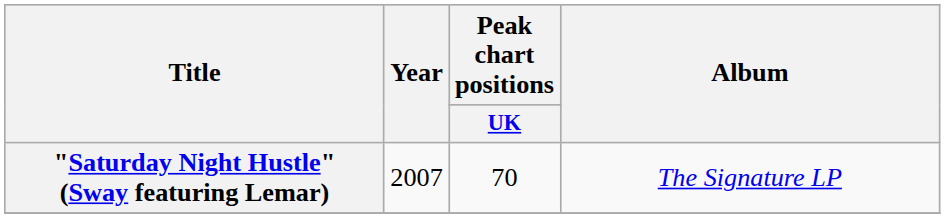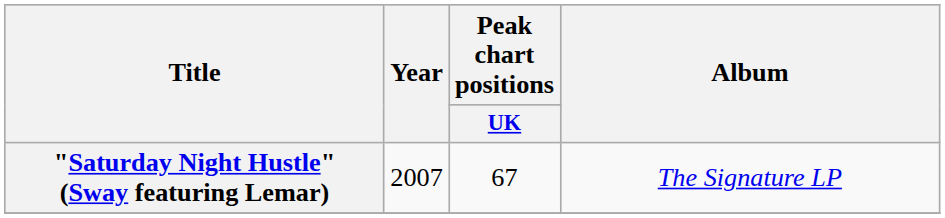(504, 177) 70 -> (504, 177) 67
